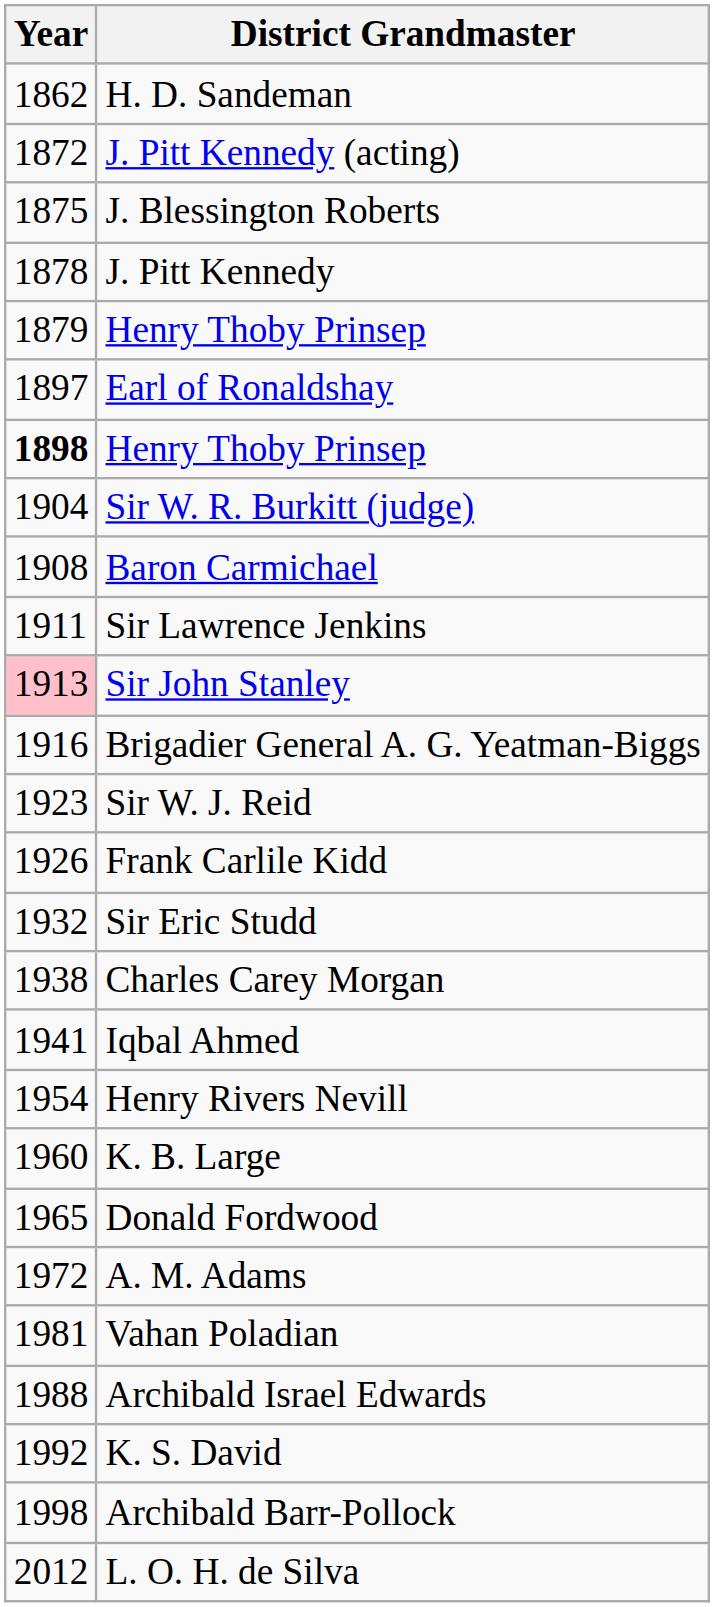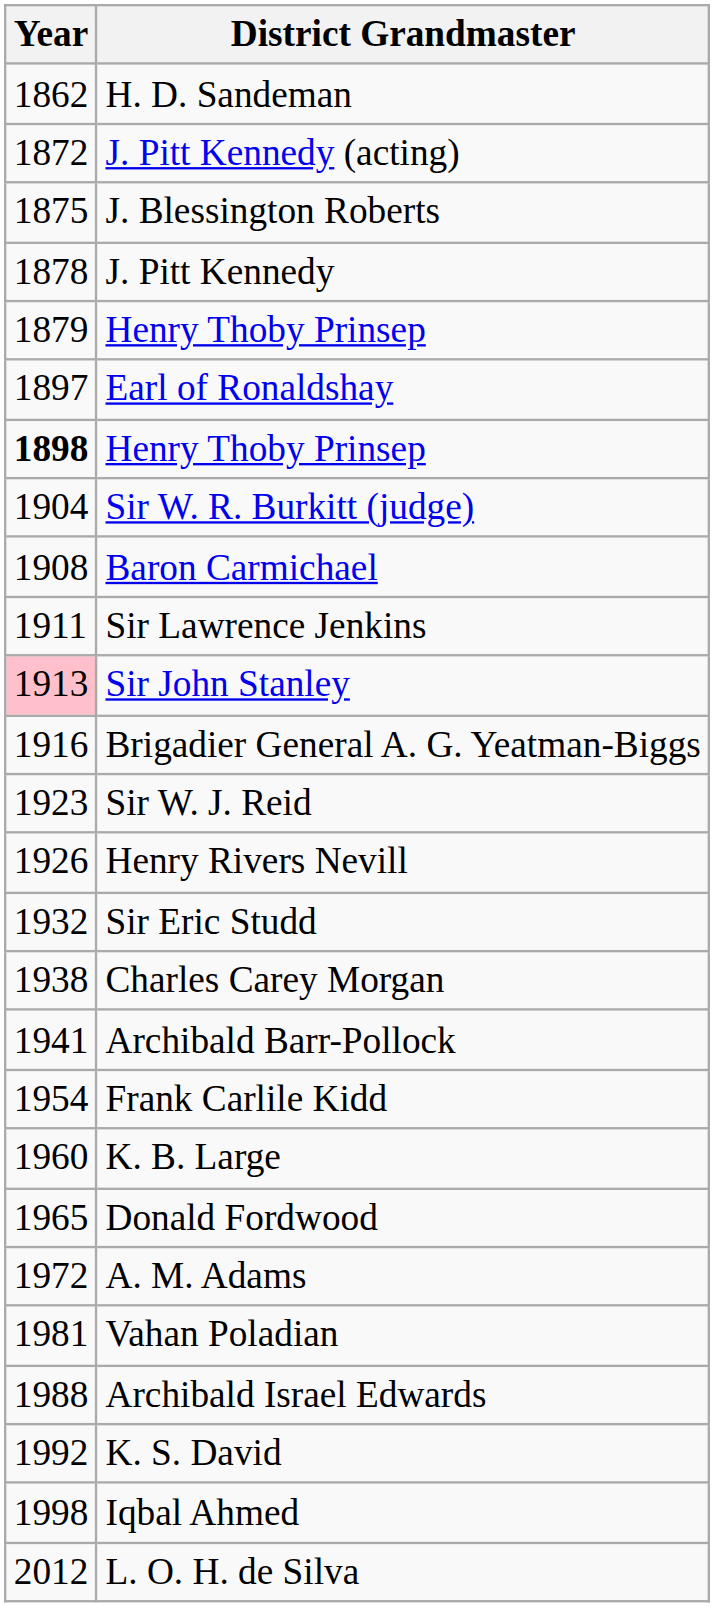(246, 861) Frank Carlile Kidd -> (257, 861) Henry Rivers Nevill
(202, 1039) Iqbal Ahmed -> (281, 1039) Archibald Barr-Pollock
(257, 1098) Henry Rivers Nevill -> (246, 1098) Frank Carlile Kidd
(281, 1512) Archibald Barr-Pollock -> (202, 1512) Iqbal Ahmed
